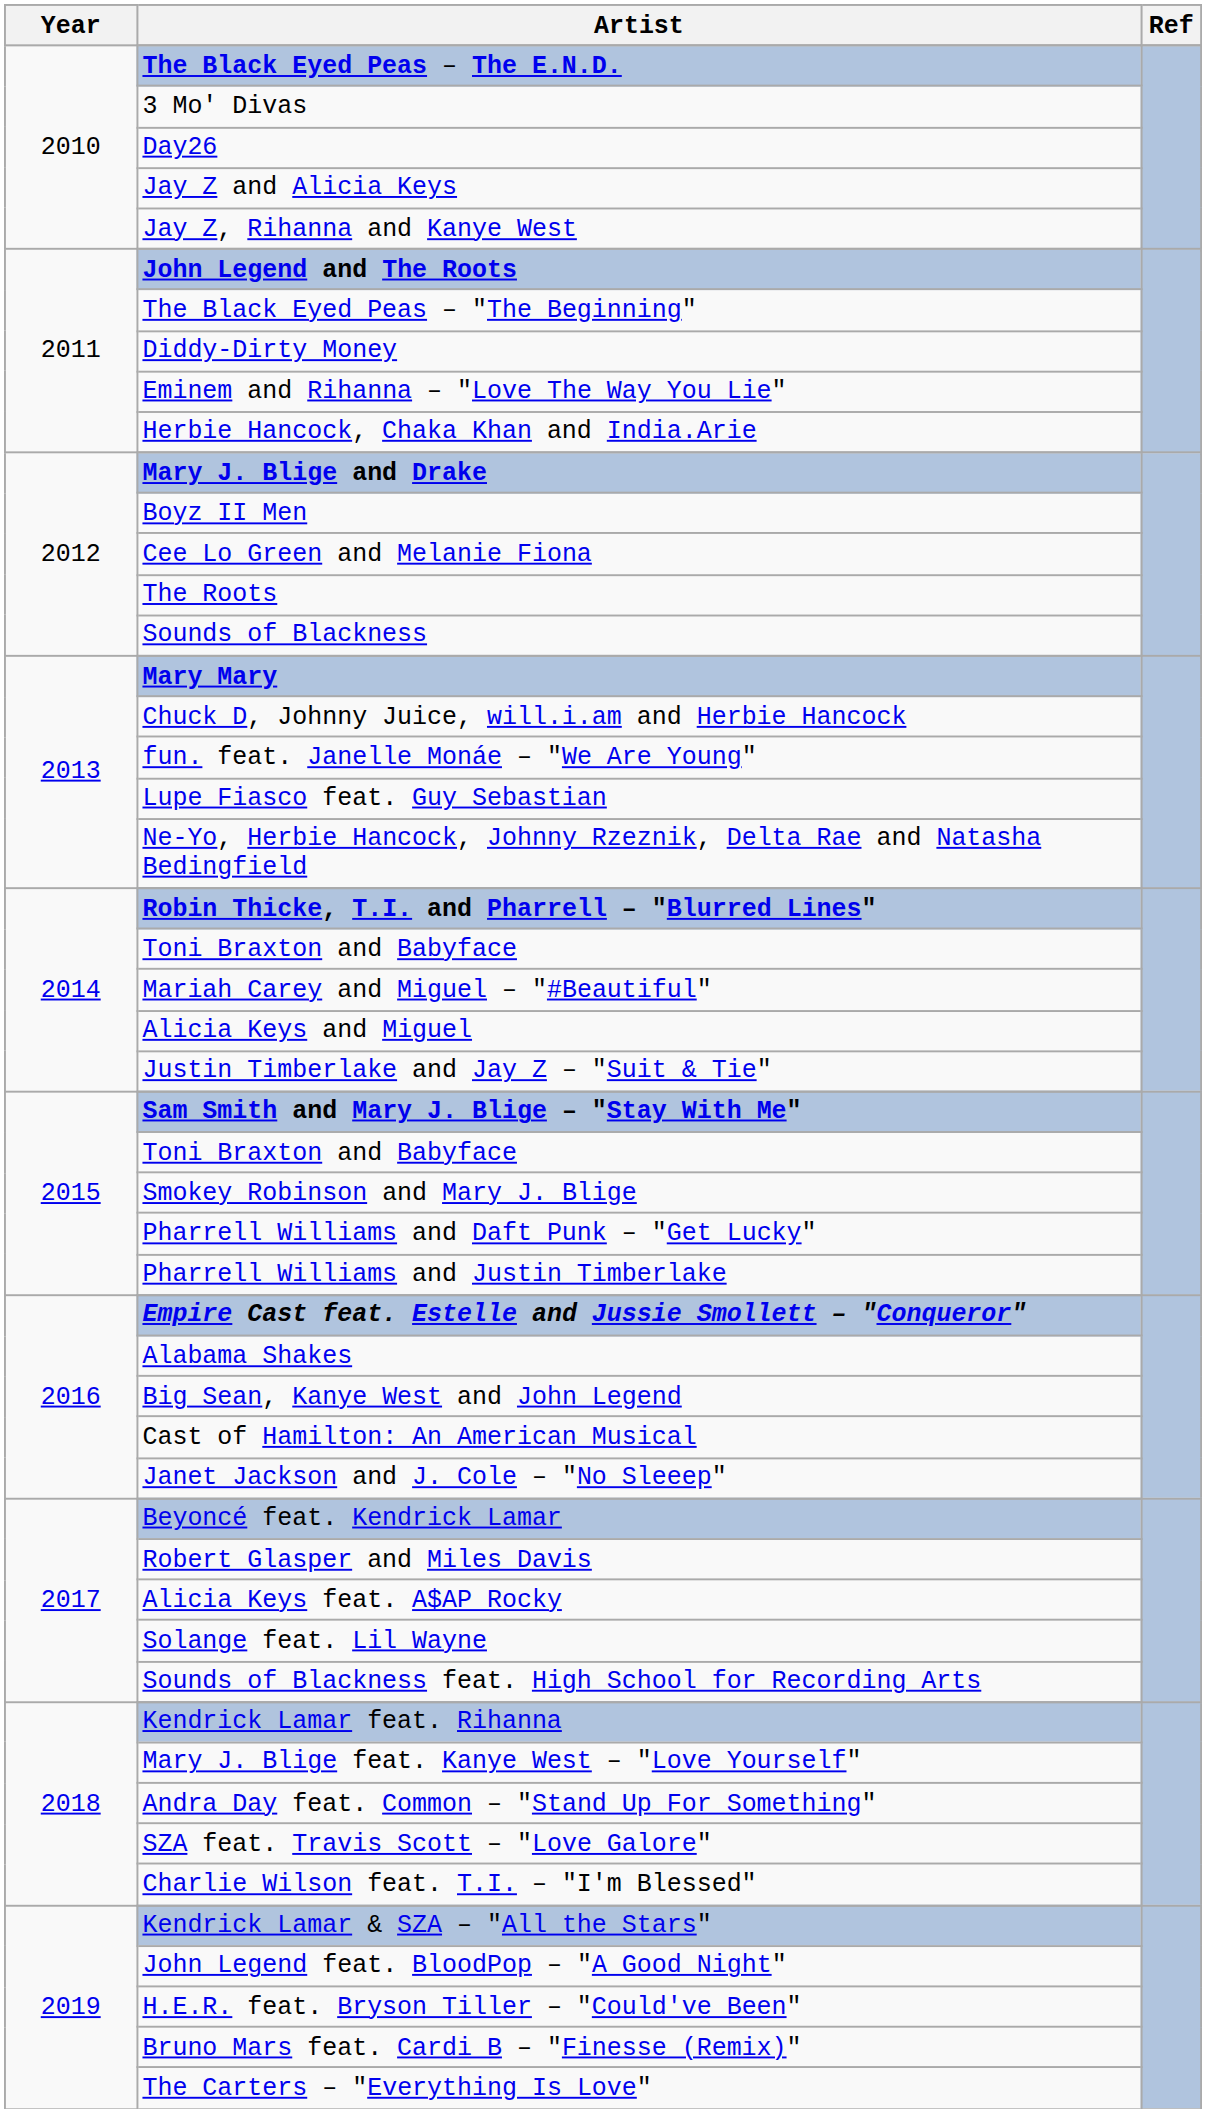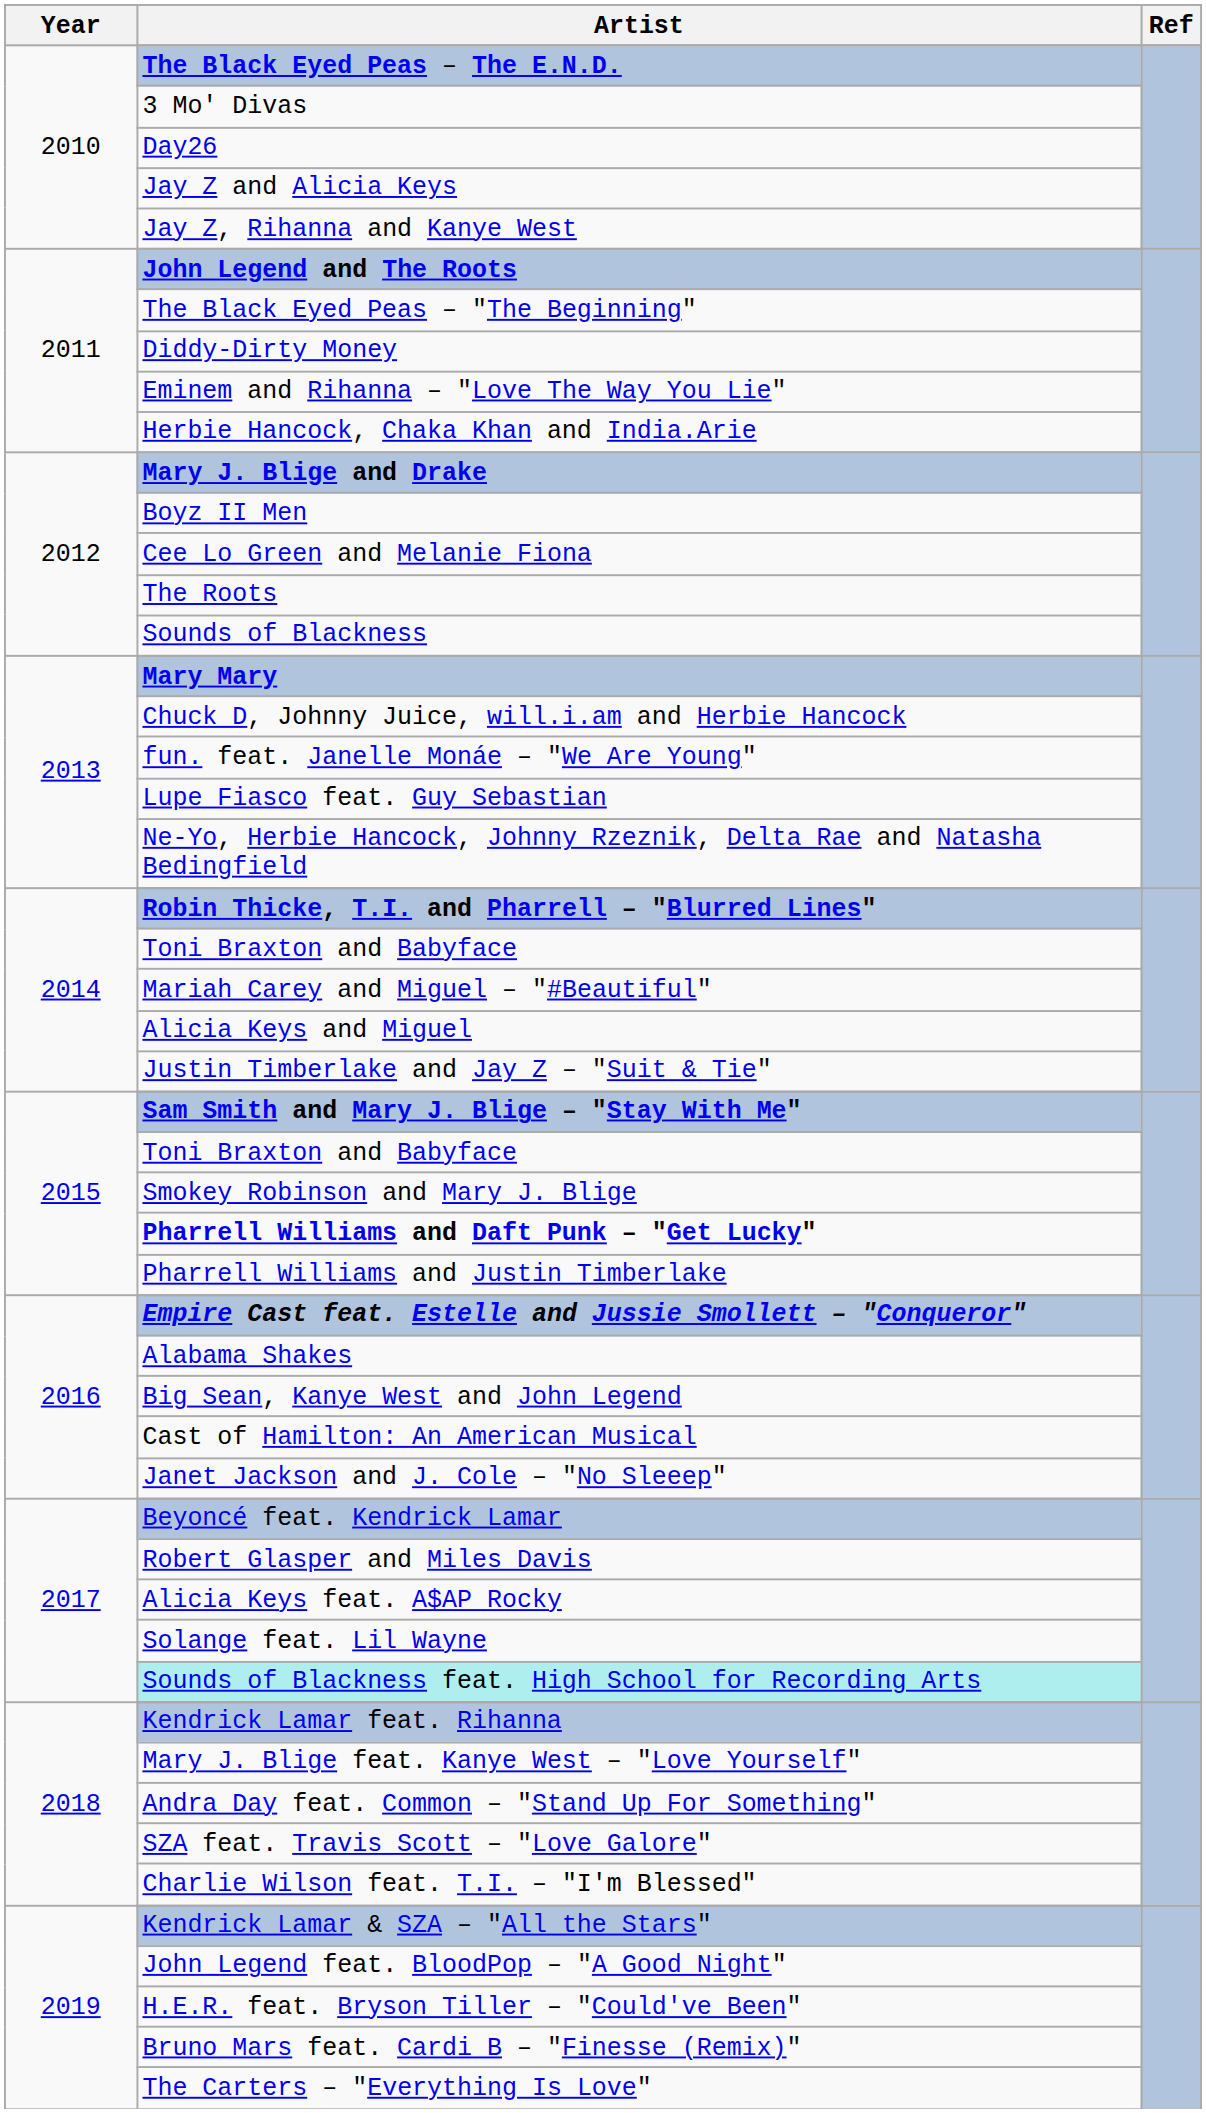(480, 1234) normal -> (480, 1234) bold
(562, 1681) no background -> (562, 1681) paleturquoise background
